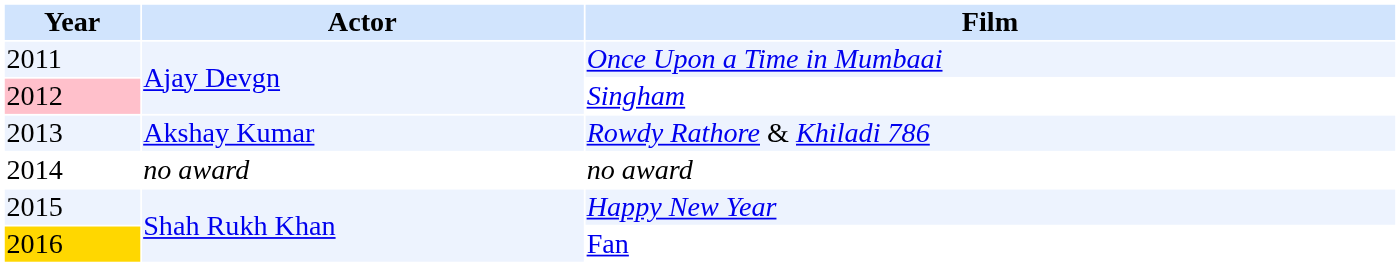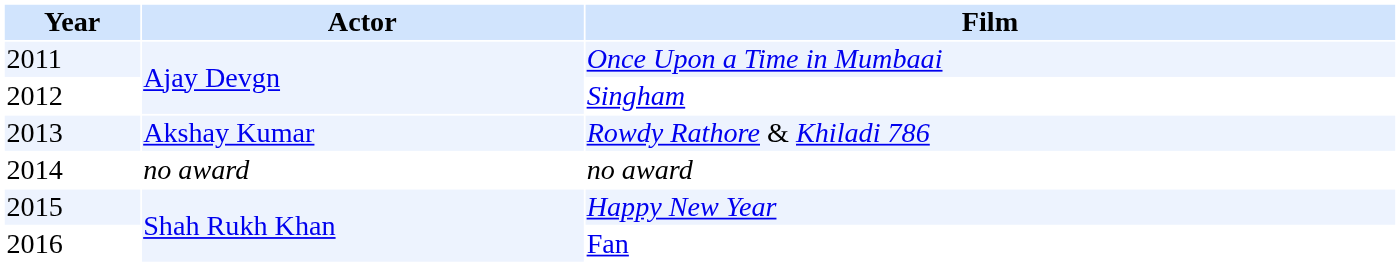(35, 95) pink background -> (35, 95) no background
(35, 243) gold background -> (35, 243) no background
